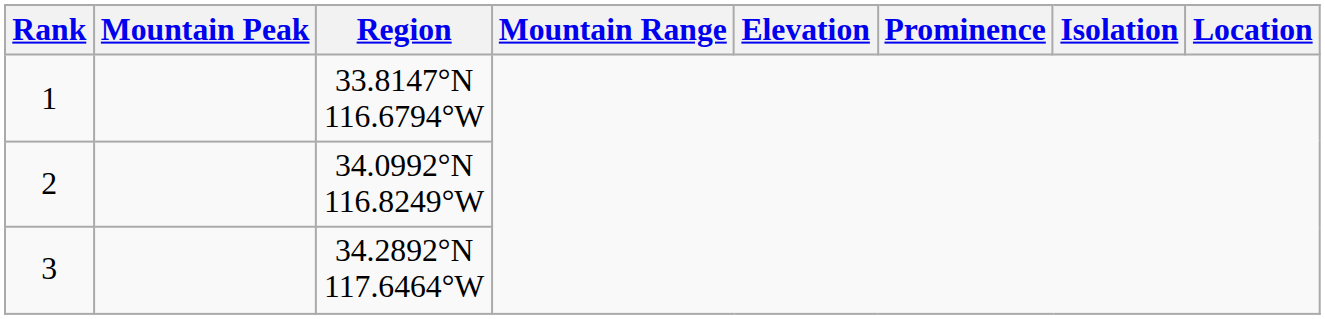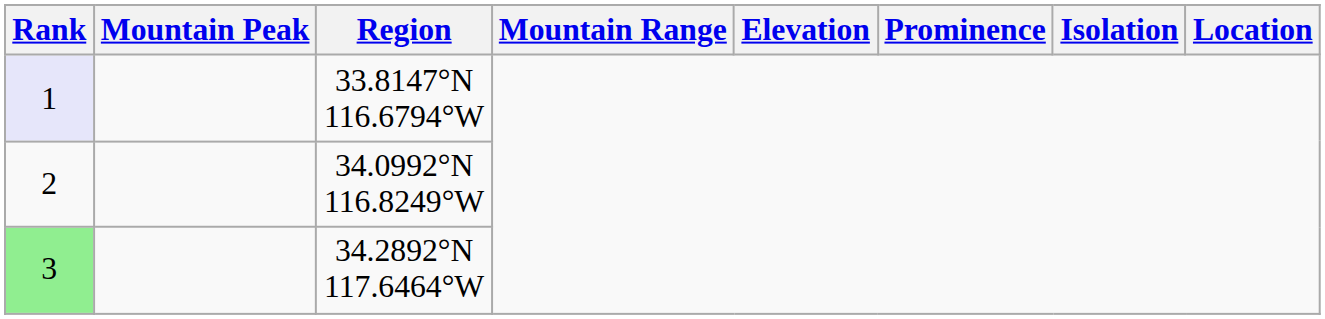(49, 97) no background -> (49, 97) lavender background
(49, 269) no background -> (49, 269) lightgreen background
